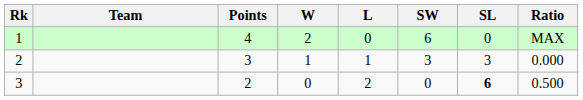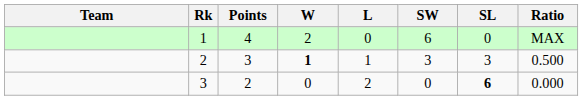columns swapped: (19, 15) <-> (126, 15)
(308, 60) normal -> (308, 60) bold
(548, 60) 0.000 -> (548, 60) 0.500
(548, 83) 0.500 -> (548, 83) 0.000
